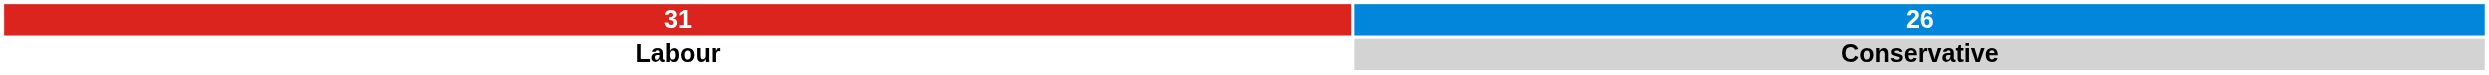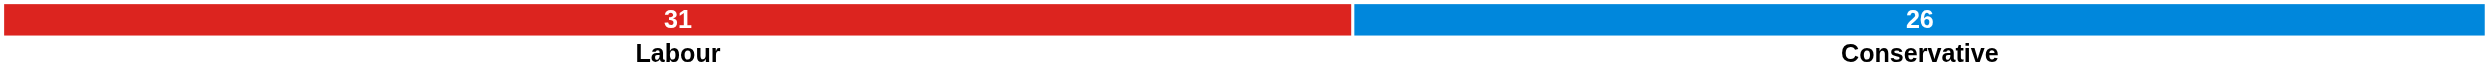(1920, 54) lightgrey background -> (1920, 54) no background
